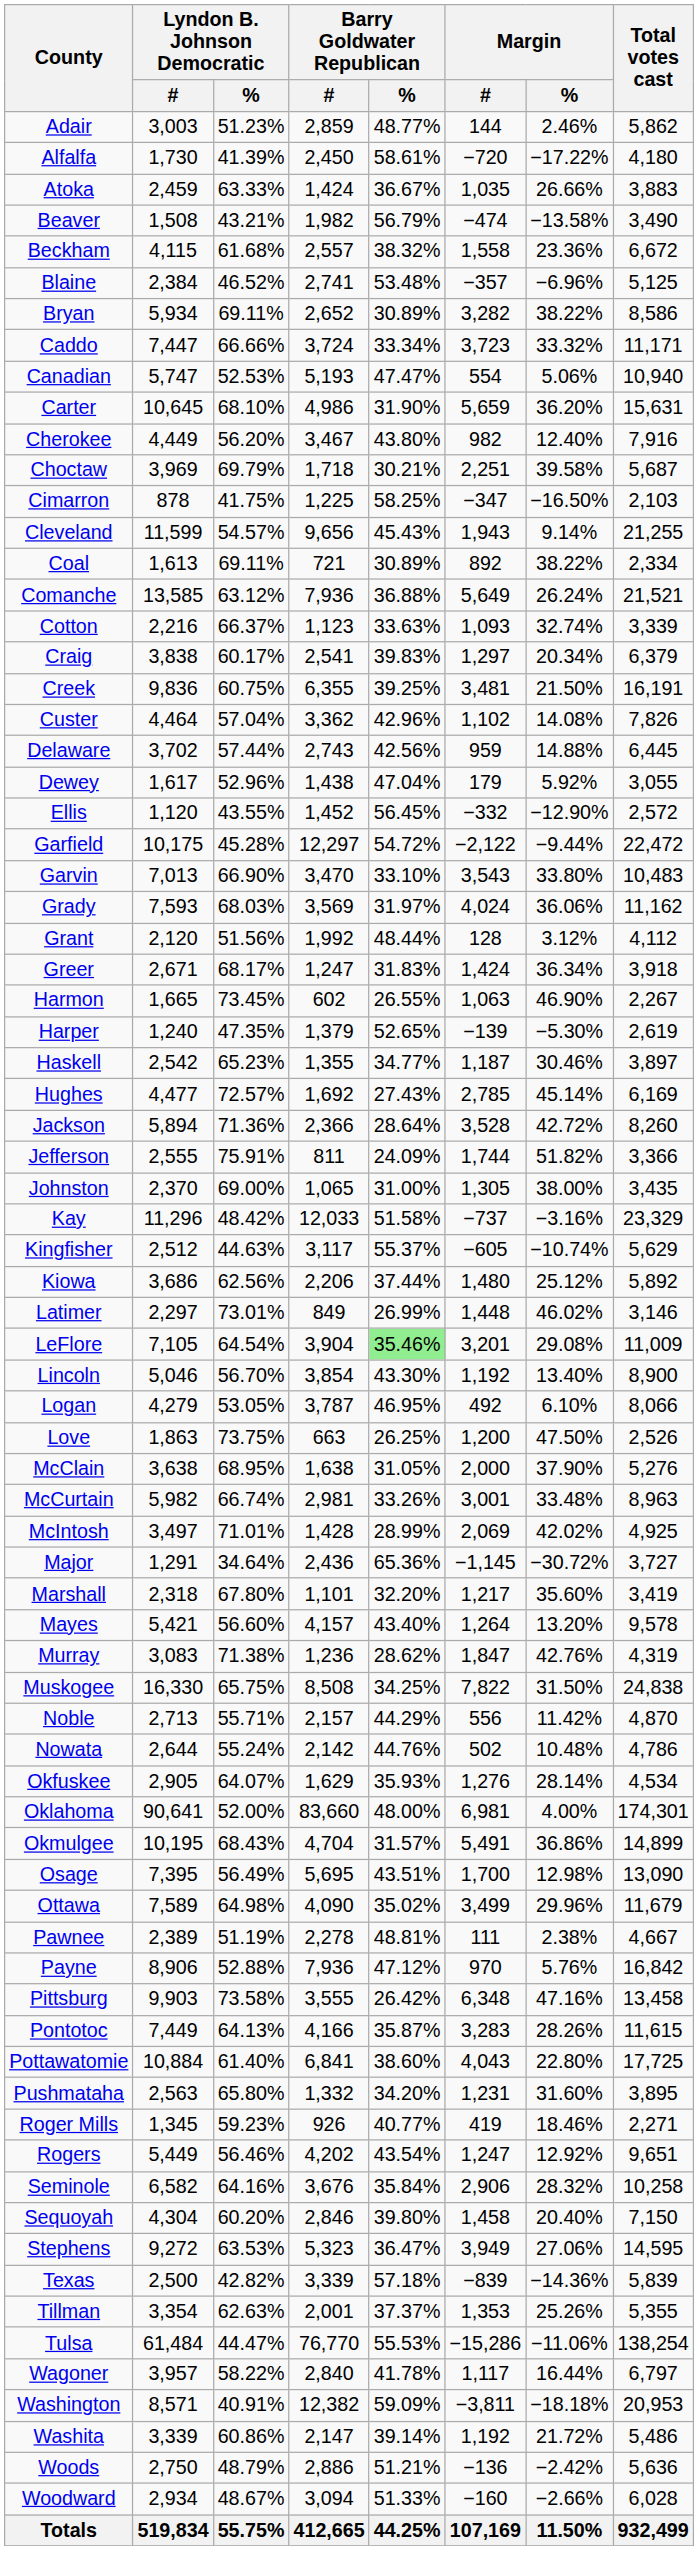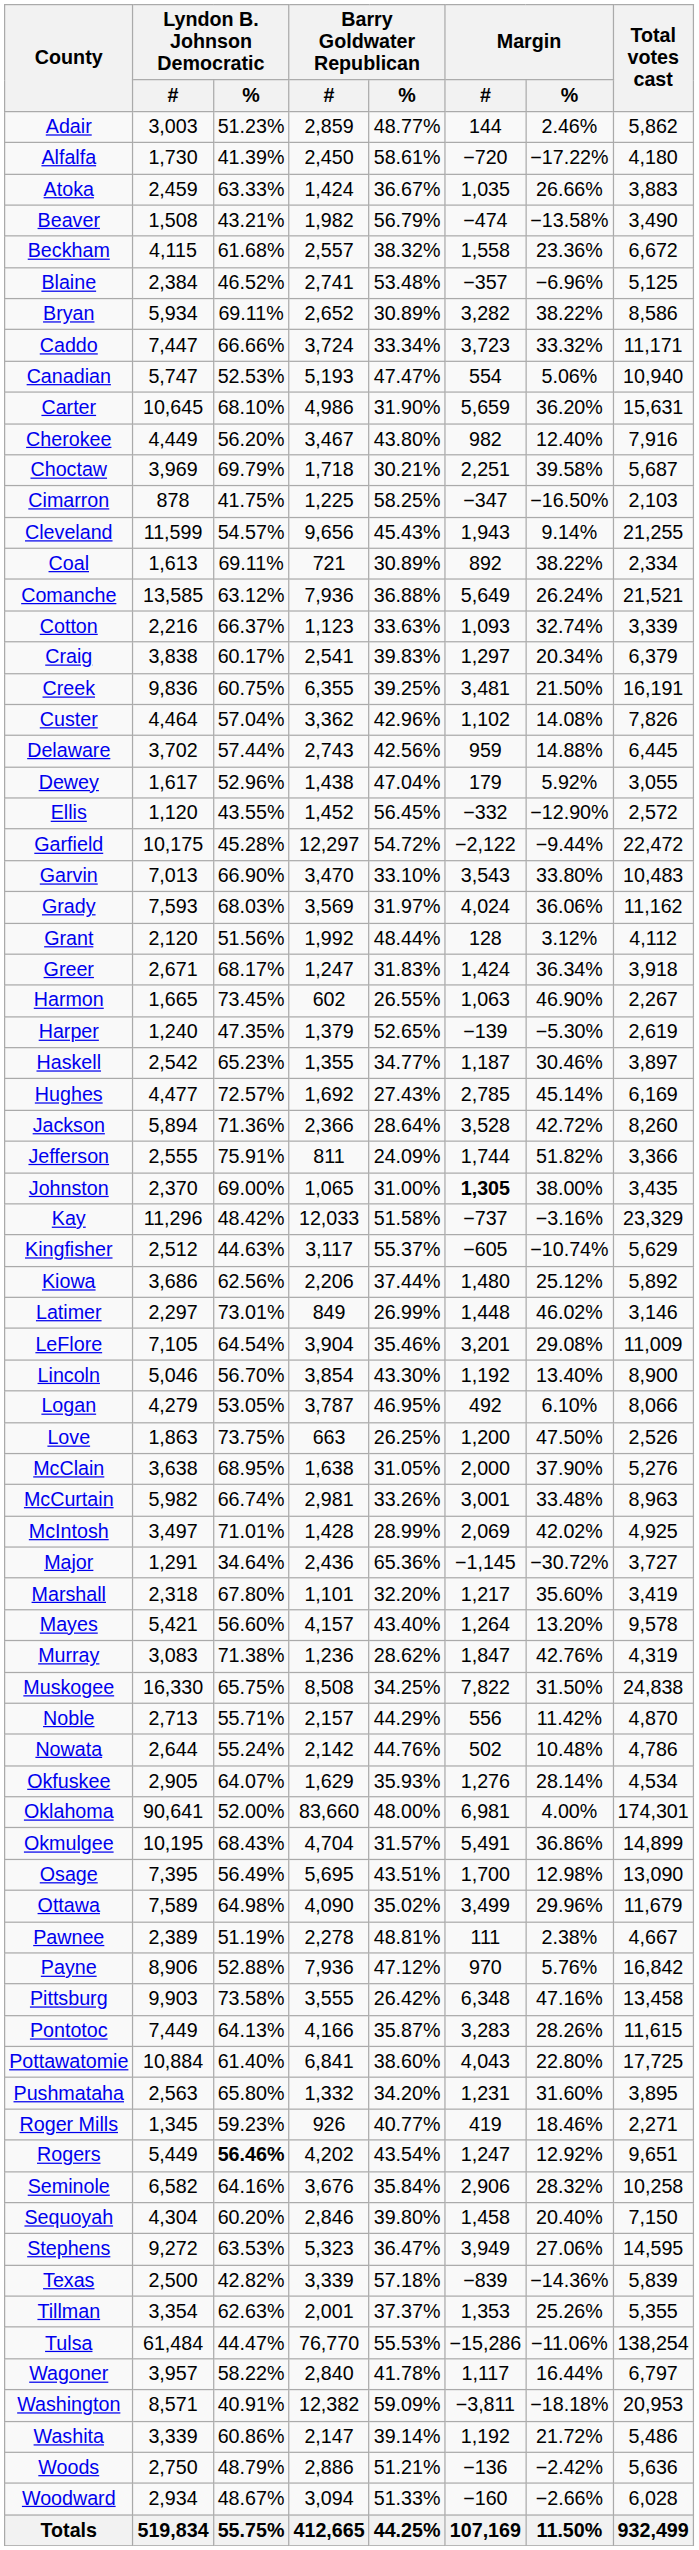(485, 1187) normal -> (485, 1187) bold
(407, 1344) lightgreen background -> (407, 1344) no background
(251, 2155) normal -> (251, 2155) bold
